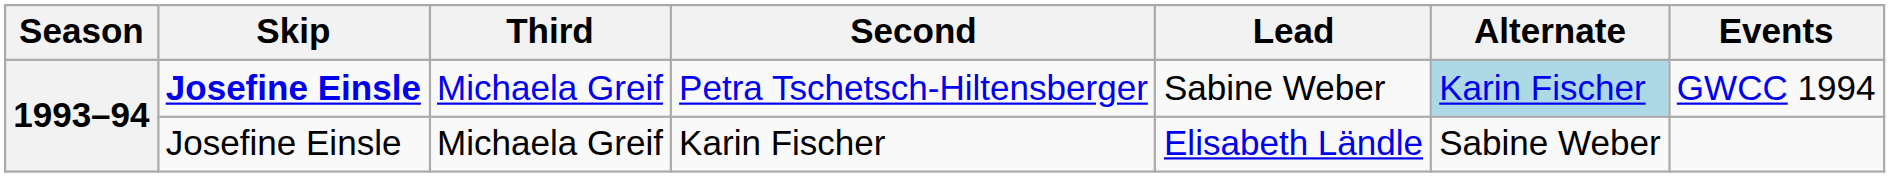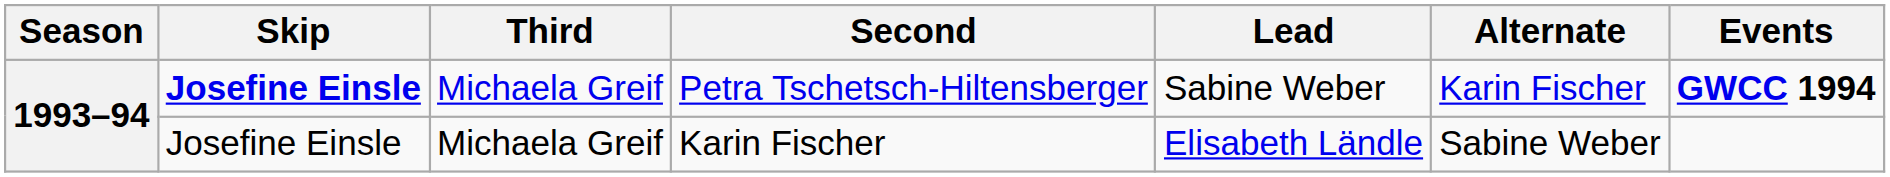(1542, 87) lightblue background -> (1542, 87) no background
(1776, 87) normal -> (1776, 87) bold
